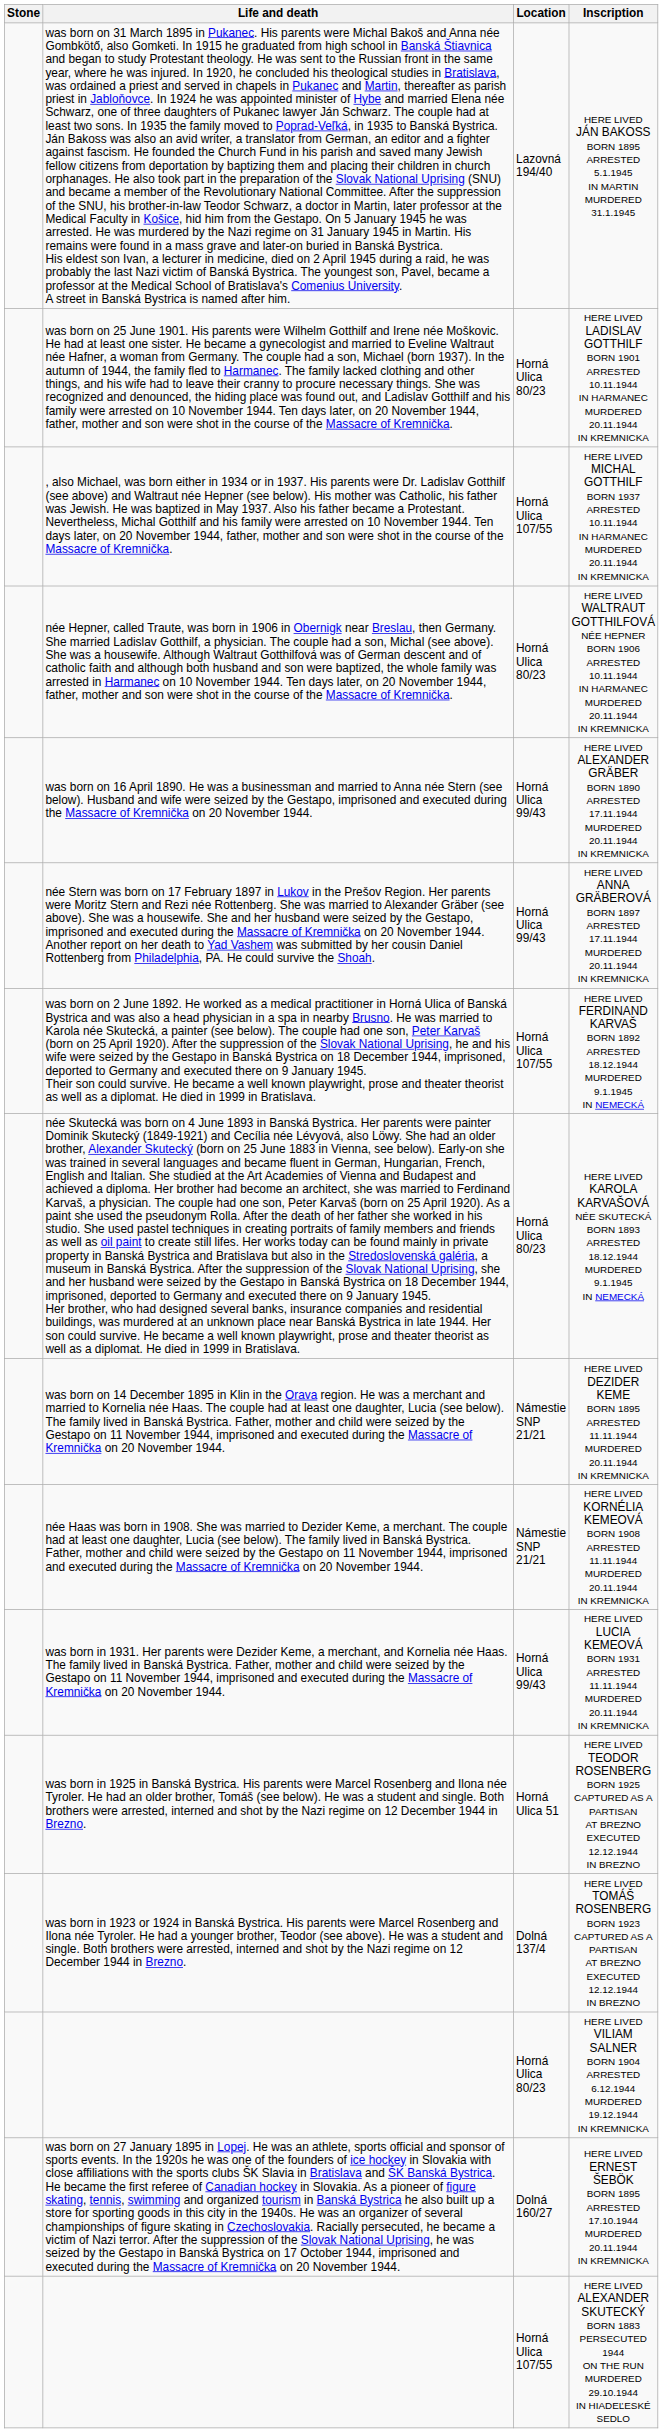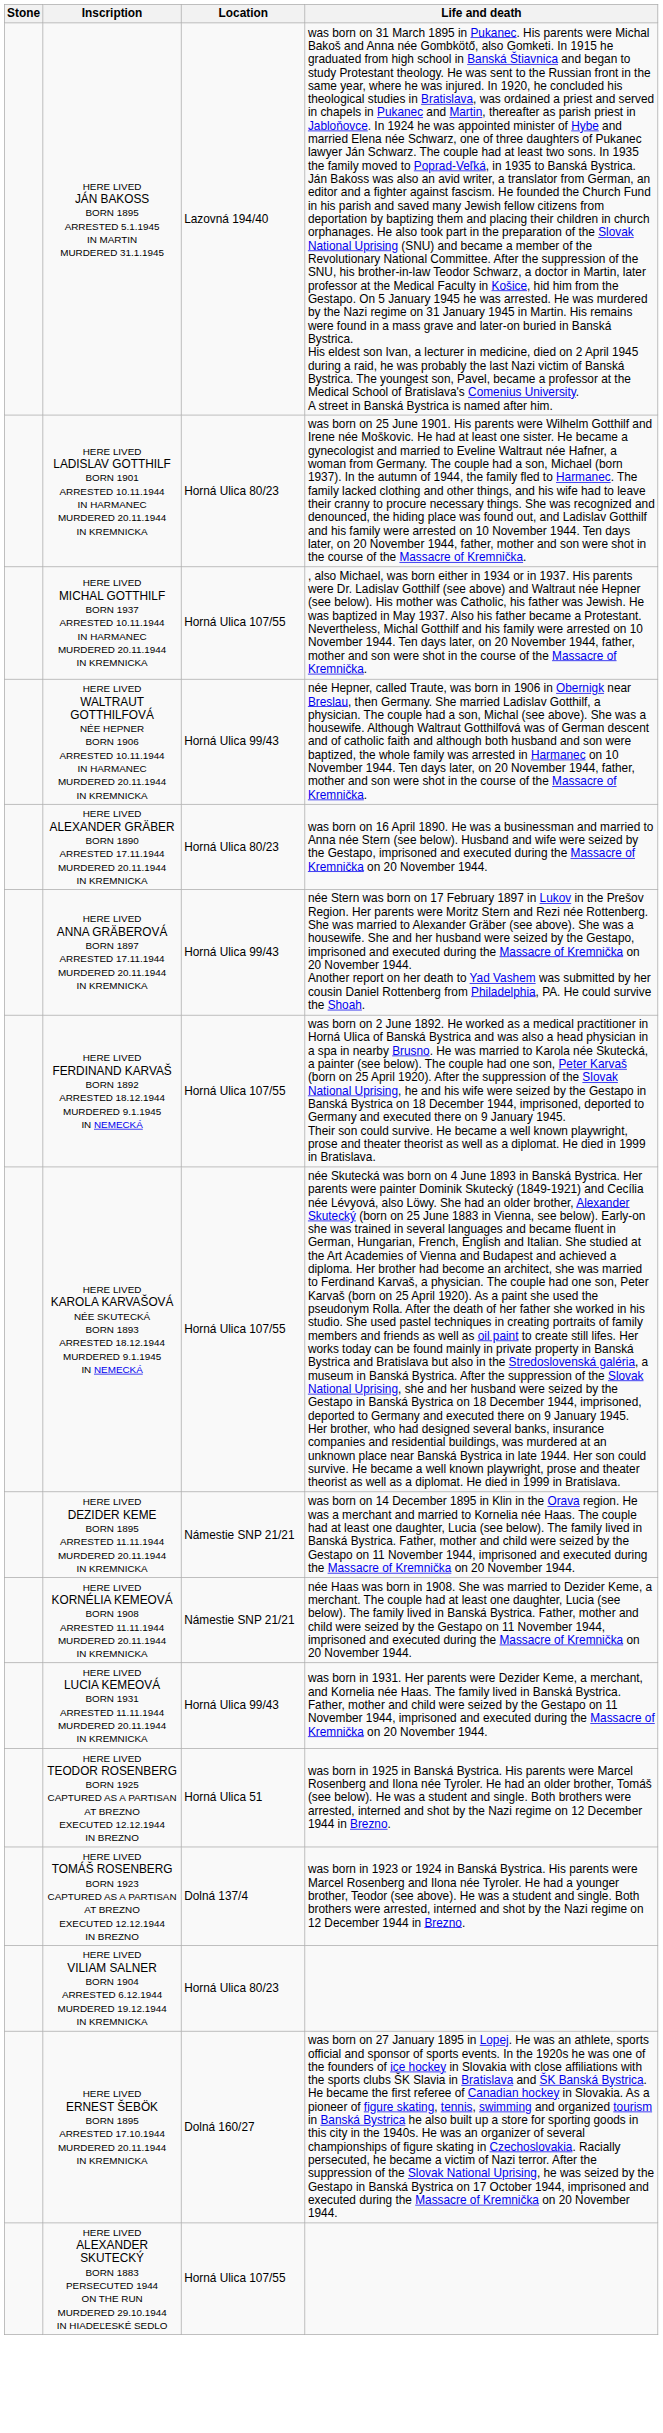columns swapped: (613, 13) <-> (278, 13)
(532, 661) Horná Ulica 80/23 -> (232, 741) Horná Ulica 99/43
(532, 800) Horná Ulica 99/43 -> (232, 847) Horná Ulica 80/23
(532, 1236) Horná Ulica 80/23 -> (235, 1329) Horná Ulica 107/55
